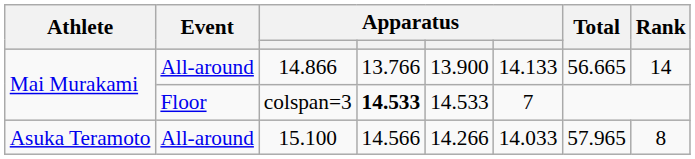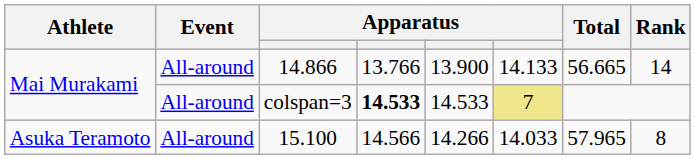(183, 102) Floor -> (207, 102) All-around
(528, 102) no background -> (528, 102) khaki background
